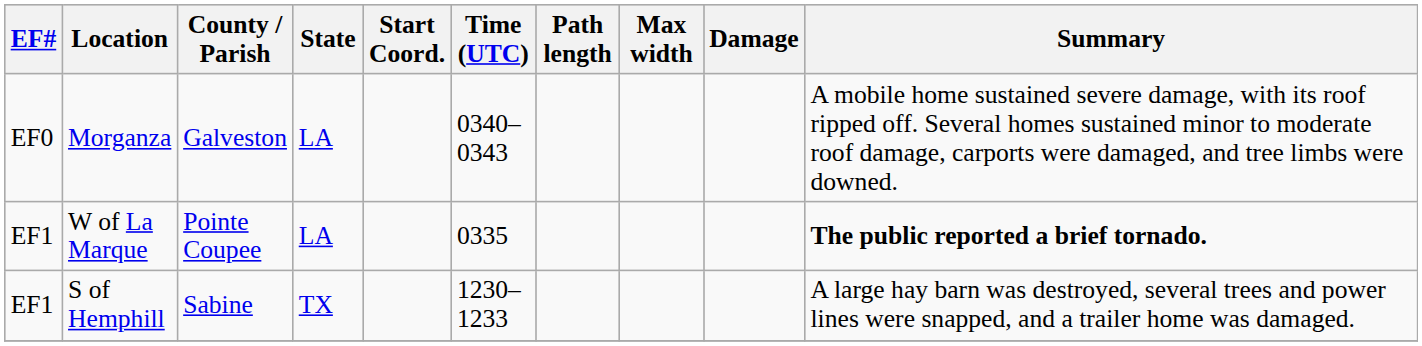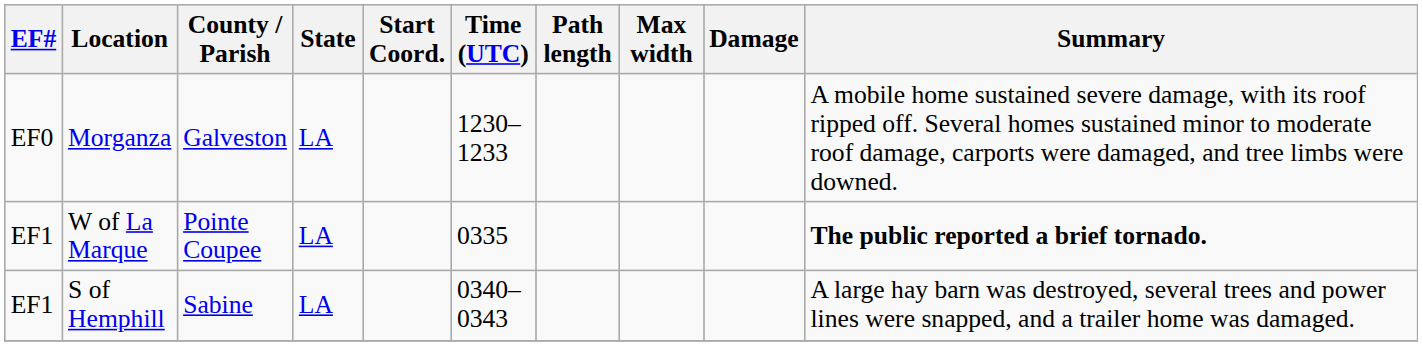(489, 137) 0340–0343 -> (489, 137) 1230–1233
(316, 304) TX -> (316, 304) LA
(489, 304) 1230–1233 -> (489, 304) 0340–0343
